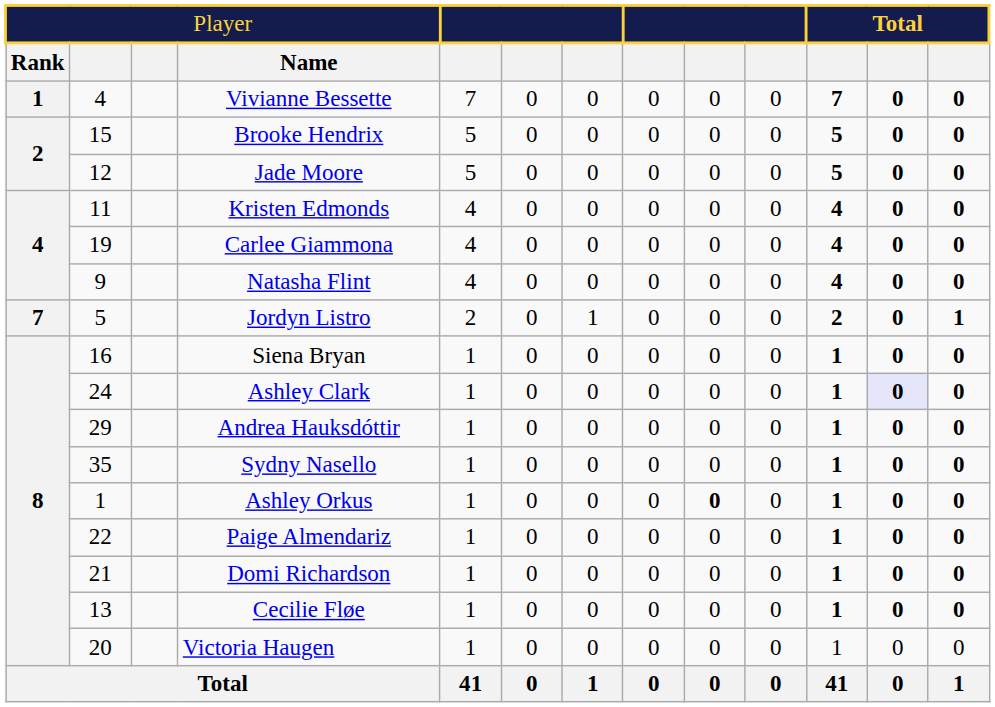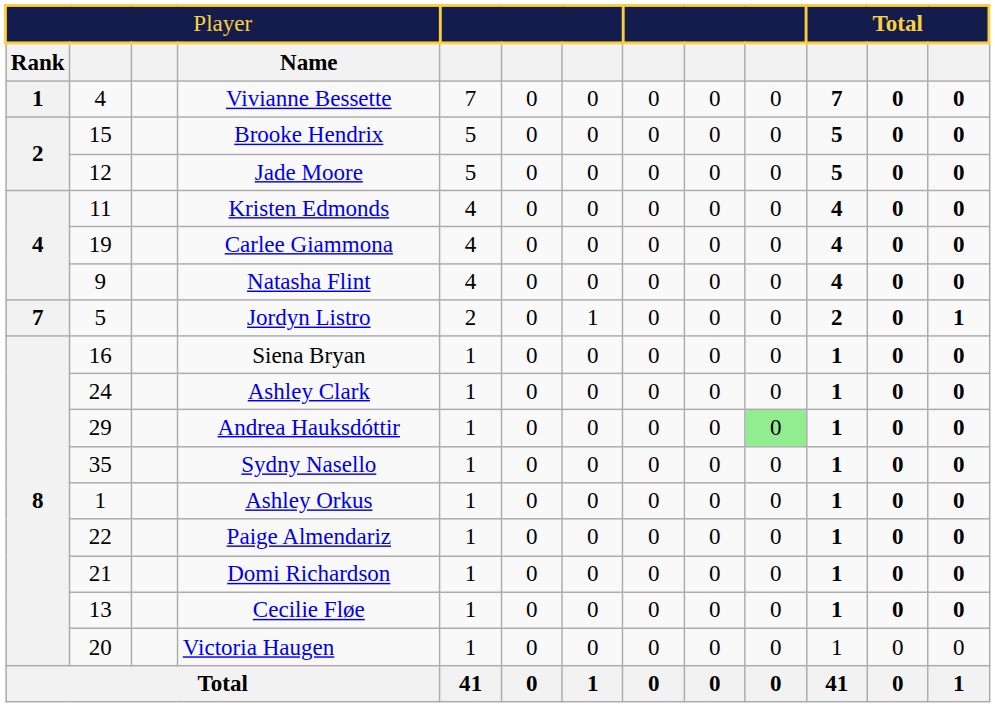(898, 391) lavender background -> (898, 391) no background
(776, 427) no background -> (776, 427) lightgreen background
(715, 500) bold -> (715, 500) normal
